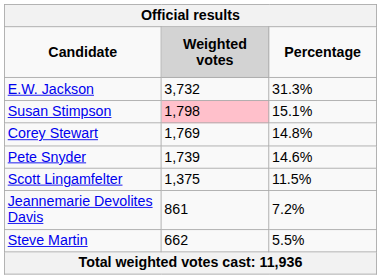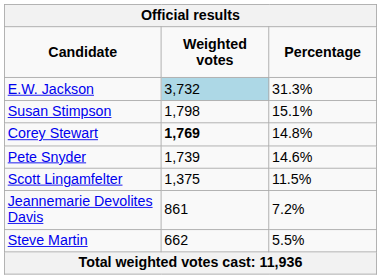(215, 52) lightgrey background -> (215, 52) no background
(182, 89) no background -> (182, 89) lightblue background
(182, 111) pink background -> (182, 111) no background
(182, 134) normal -> (182, 134) bold
